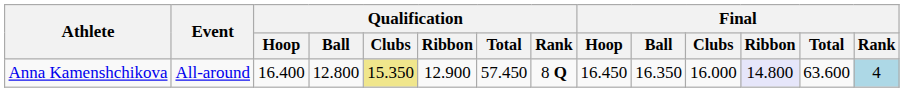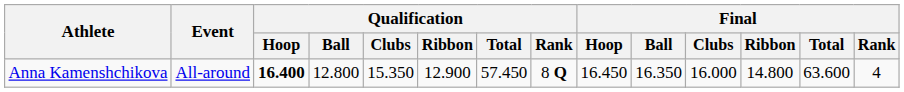(281, 73) normal -> (281, 73) bold
(391, 73) khaki background -> (391, 73) no background
(770, 73) lavender background -> (770, 73) no background
(877, 73) lightblue background -> (877, 73) no background
